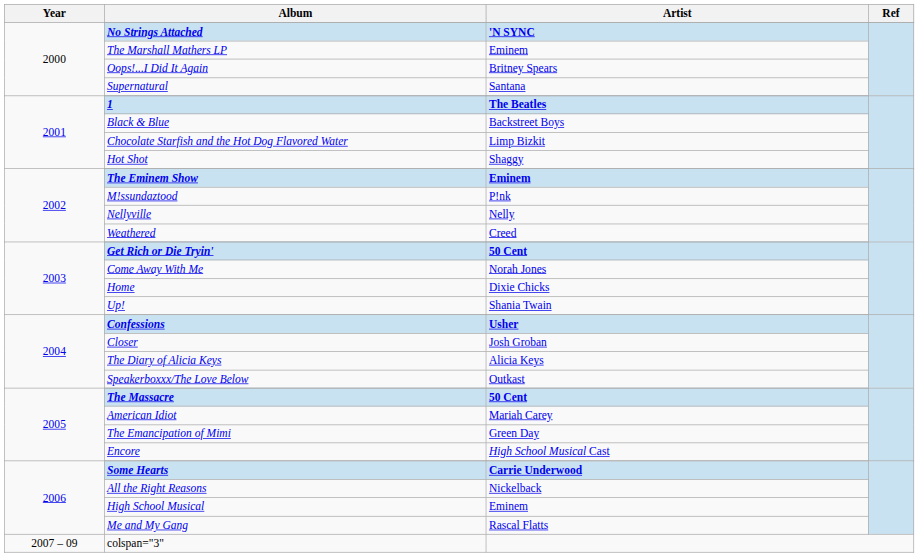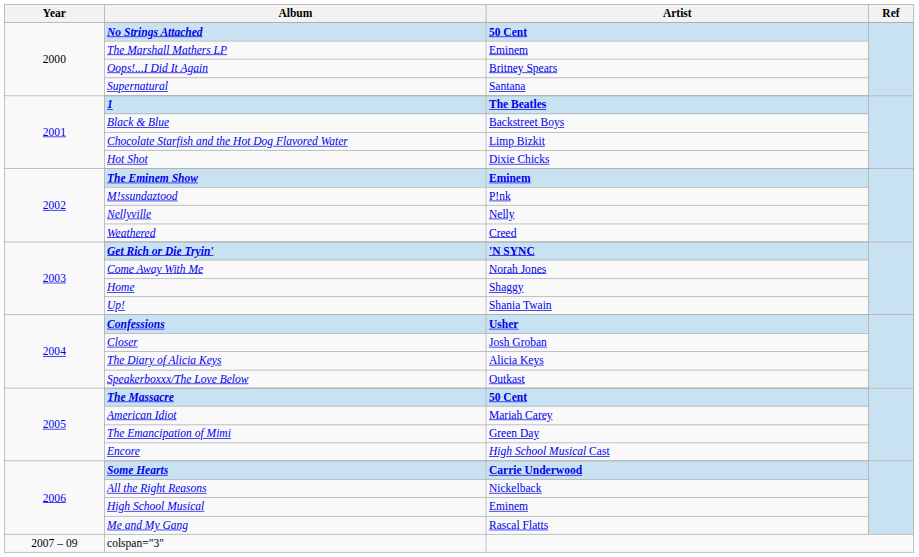(512, 31) 'N SYNC -> (508, 31) 50 Cent
(506, 159) Shaggy -> (519, 159) Dixie Chicks
(508, 251) 50 Cent -> (512, 251) 'N SYNC
(519, 287) Dixie Chicks -> (506, 287) Shaggy
